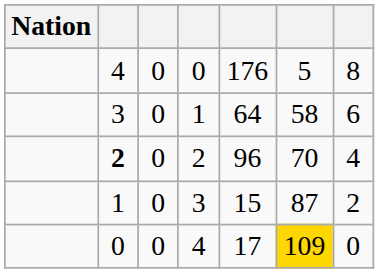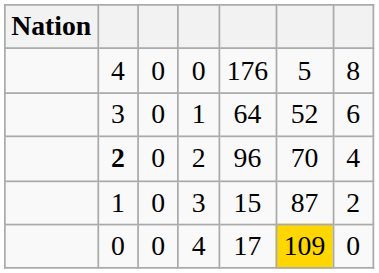(304, 114) 58 -> (304, 114) 52
